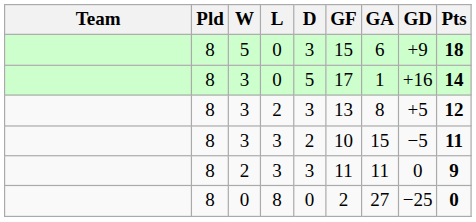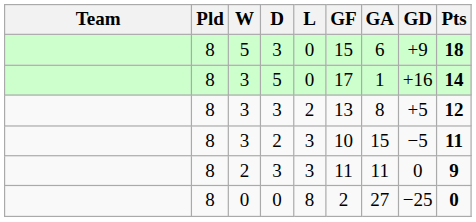columns swapped: (310, 19) <-> (277, 19)
